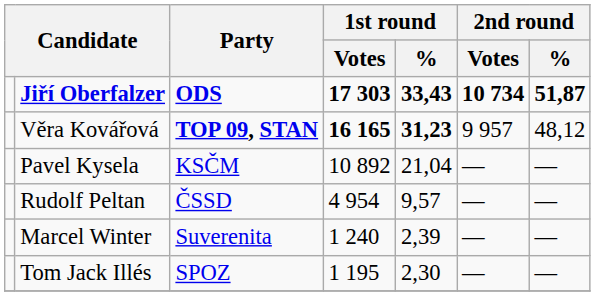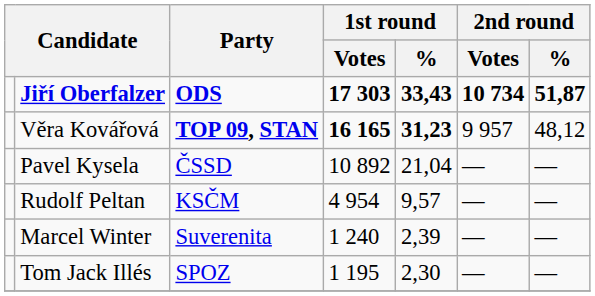(207, 165) KSČM -> (204, 165) ČSSD
(204, 201) ČSSD -> (207, 201) KSČM
